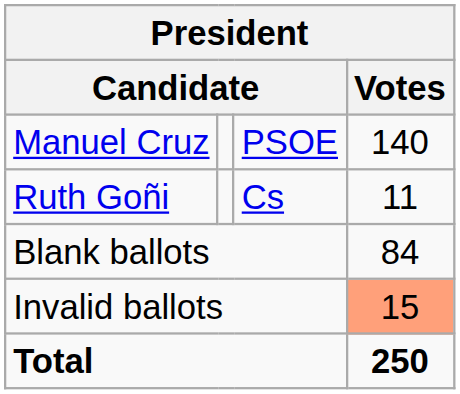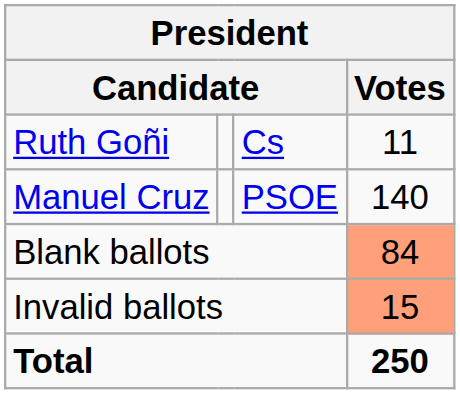rows swapped: (111, 142) <-> (91, 197)
(400, 252) no background -> (400, 252) lightsalmon background
